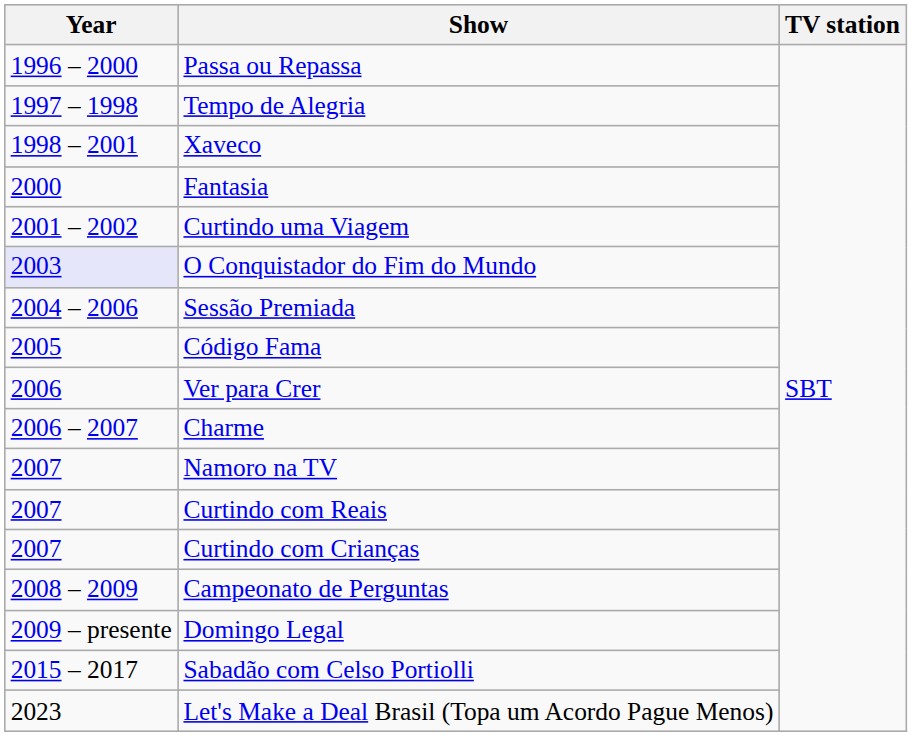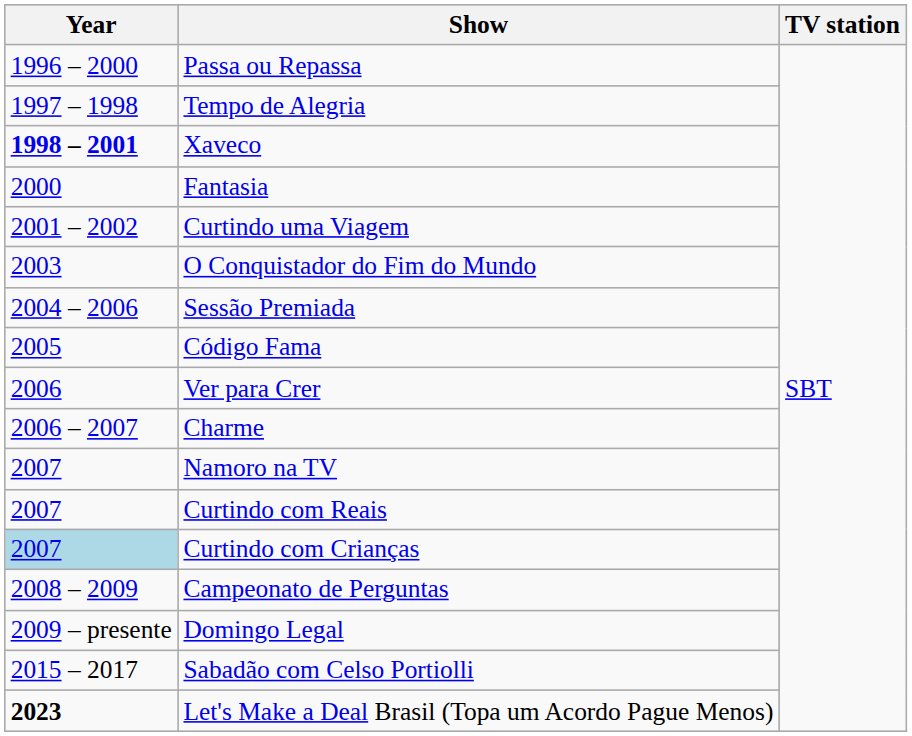(74, 145) normal -> (74, 145) bold
(36, 266) lavender background -> (36, 266) no background
(36, 549) no background -> (36, 549) lightblue background
(36, 710) normal -> (36, 710) bold
